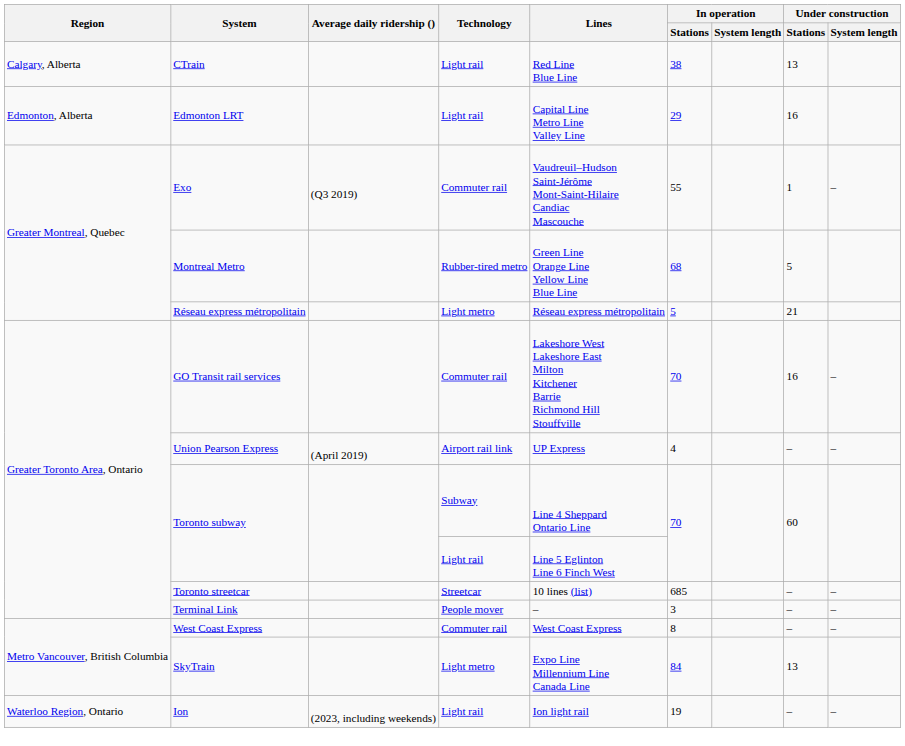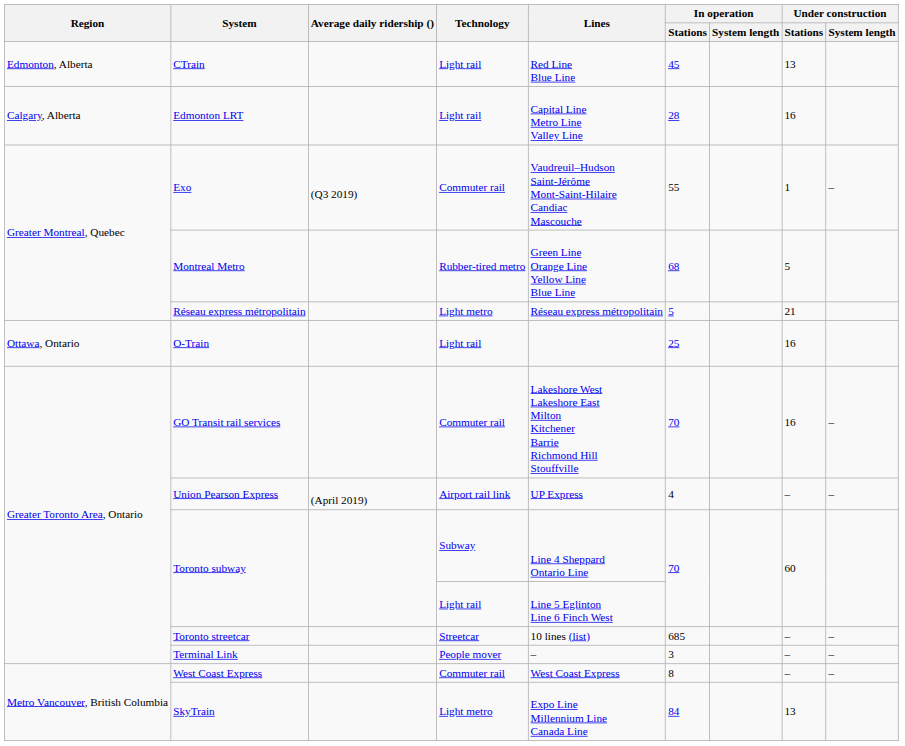(44, 64) Calgary, Alberta -> (50, 64) Edmonton, Alberta
(676, 64) 38 -> (674, 64) 45
(50, 116) Edmonton, Alberta -> (44, 116) Calgary, Alberta
(676, 116) 29 -> (674, 116) 28
+ row: (191, 343)
- row: (181, 711)
